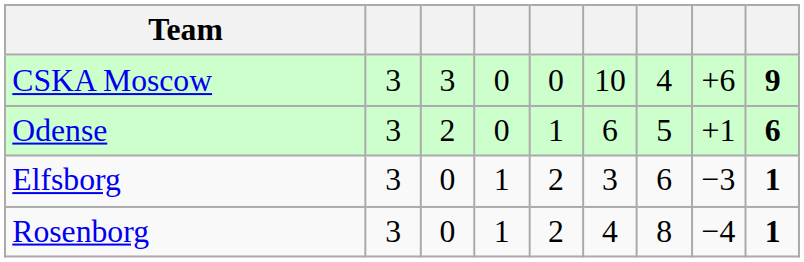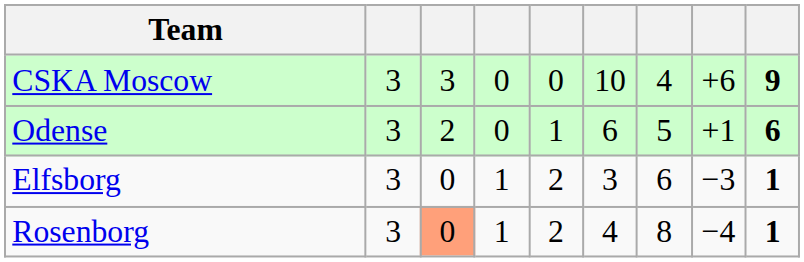(447, 230) no background -> (447, 230) lightsalmon background
